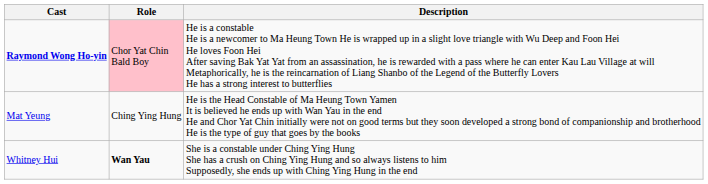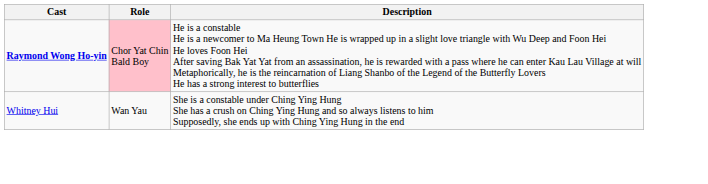- row: (28, 116)
(131, 160) bold -> (129, 110) normal
